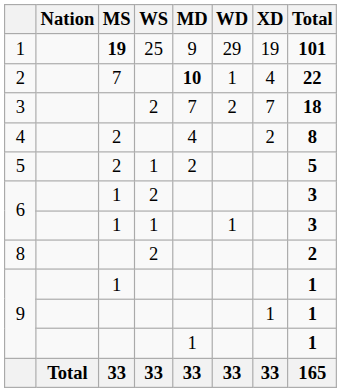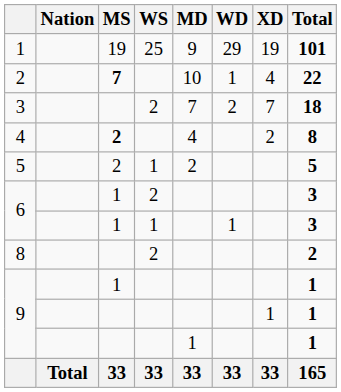(117, 48) bold -> (117, 48) normal
(117, 78) normal -> (117, 78) bold
(192, 78) bold -> (192, 78) normal
(117, 136) normal -> (117, 136) bold
